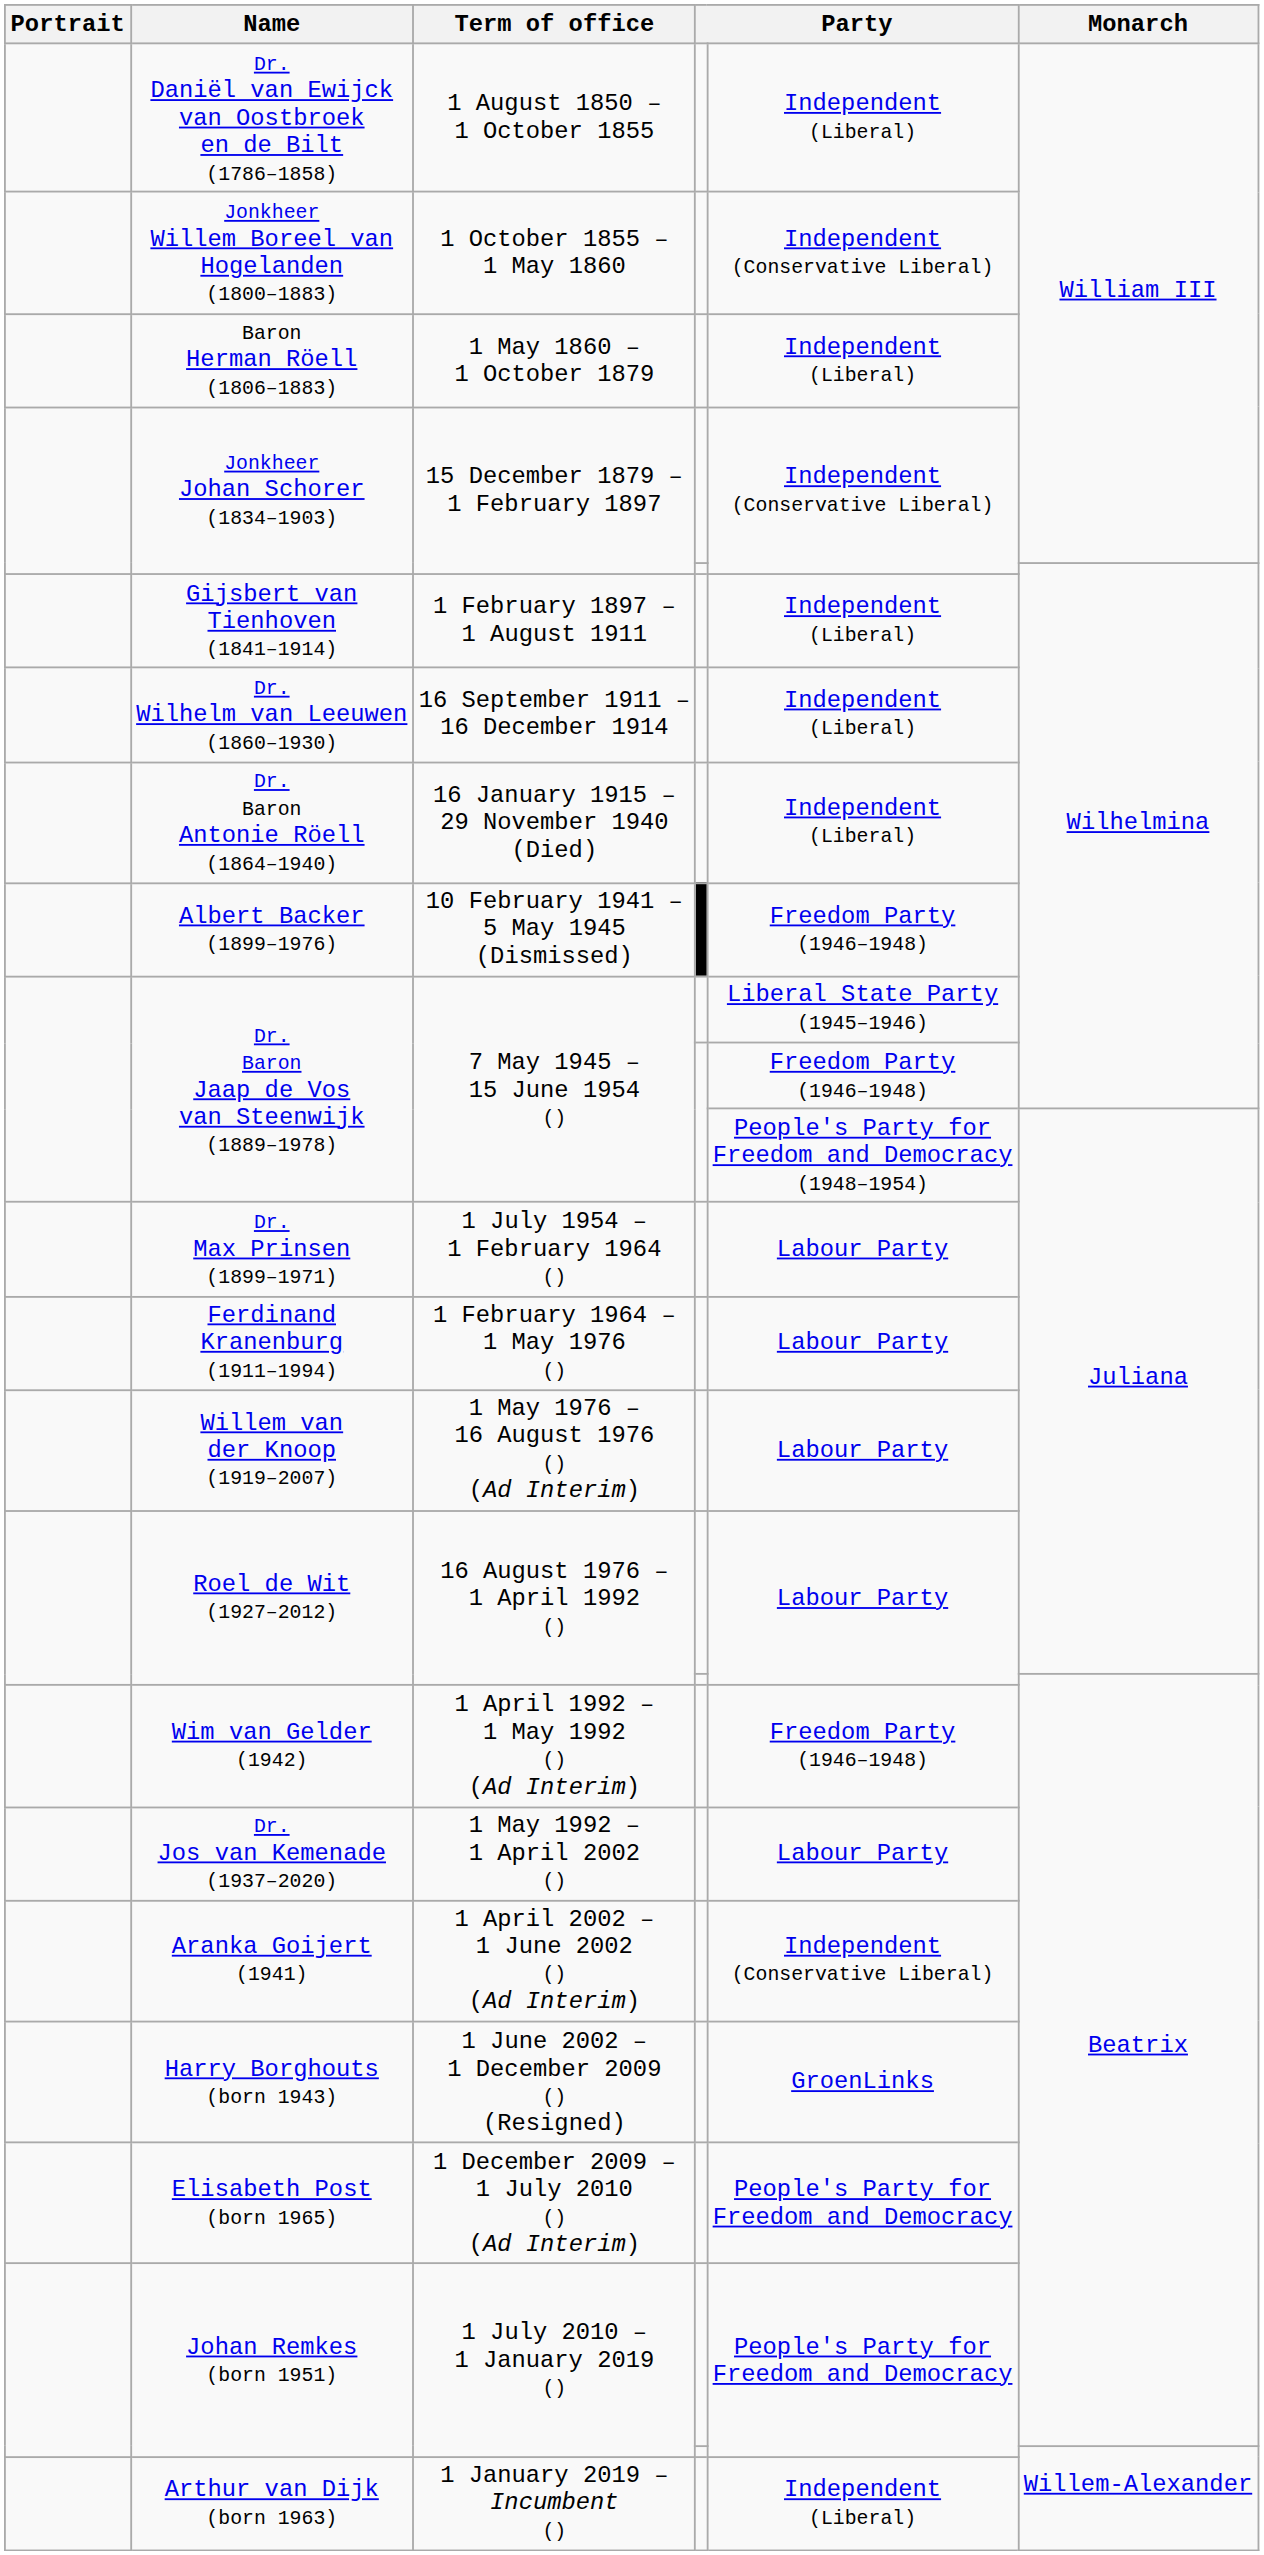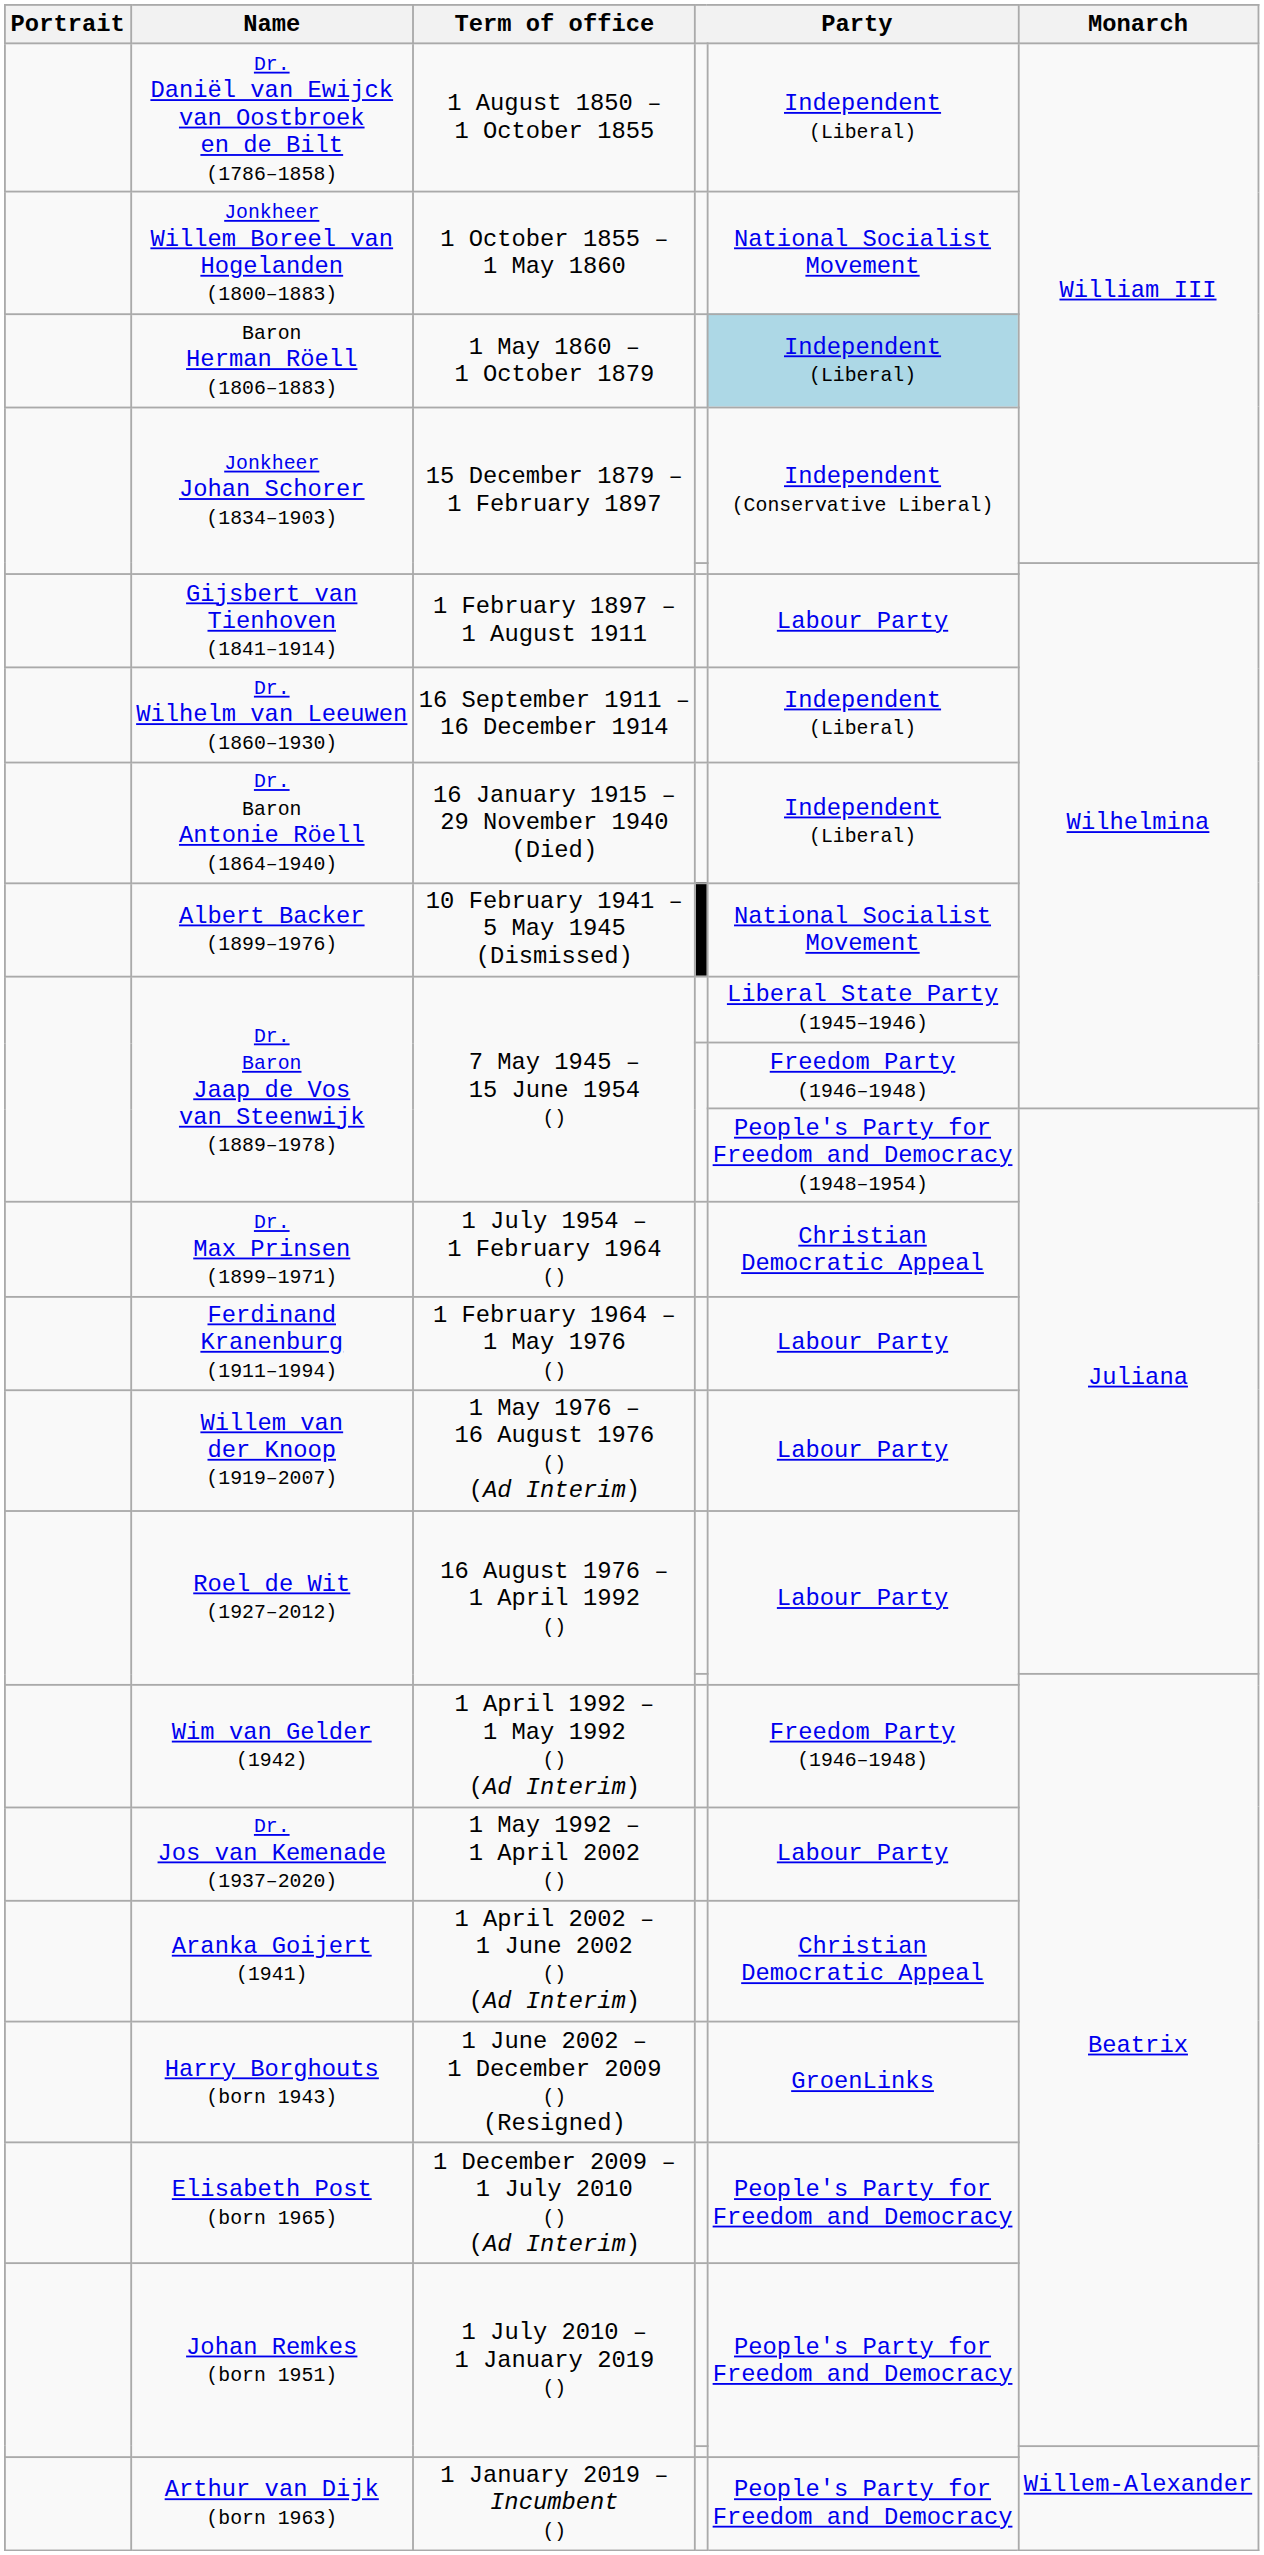(863, 252) Independent (Conservative Liberal) -> (863, 253) National Socialist Movement
(863, 359) no background -> (863, 359) lightblue background
(863, 620) Independent (Liberal) -> (863, 621) Labour Party
(863, 929) Freedom Party (1946–1948) -> (863, 930) National Socialist Movement
(863, 1249) Labour Party -> (863, 1249) Christian Democratic Appeal
(863, 1960) Independent (Conservative Liberal) -> (863, 1961) Christian Democratic Appeal
(863, 2502) Independent (Liberal) -> (863, 2503) People's Party for Freedom and Democracy
